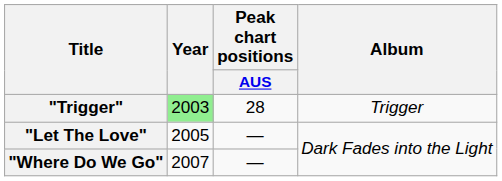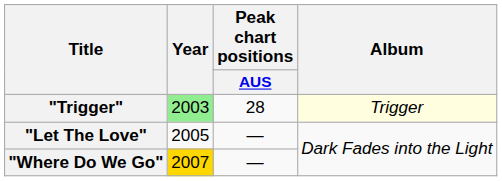(397, 108) no background -> (397, 108) lightyellow background
(190, 162) no background -> (190, 162) gold background
